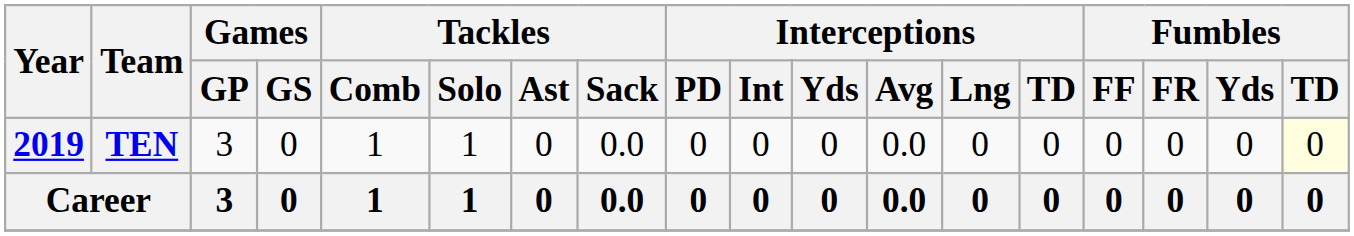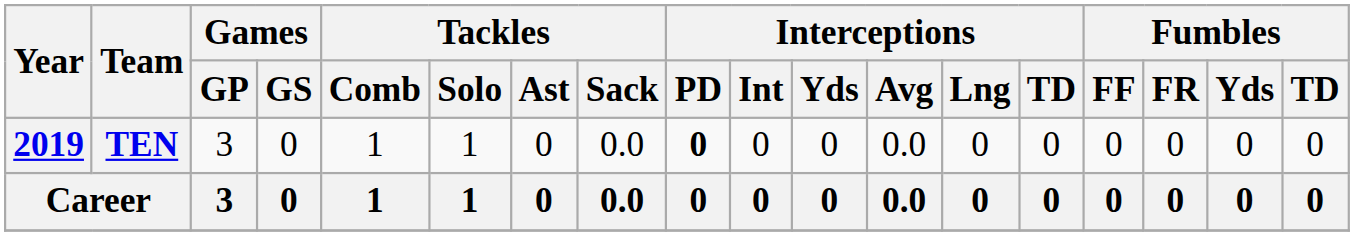(698, 144) normal -> (698, 144) bold
(1315, 144) lightyellow background -> (1315, 144) no background
